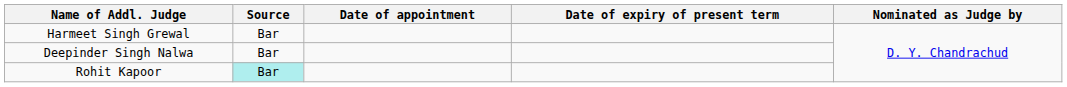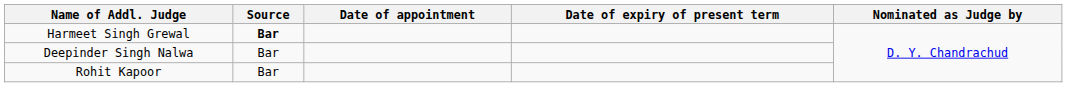(268, 33) normal -> (268, 33) bold
(268, 72) paleturquoise background -> (268, 72) no background
